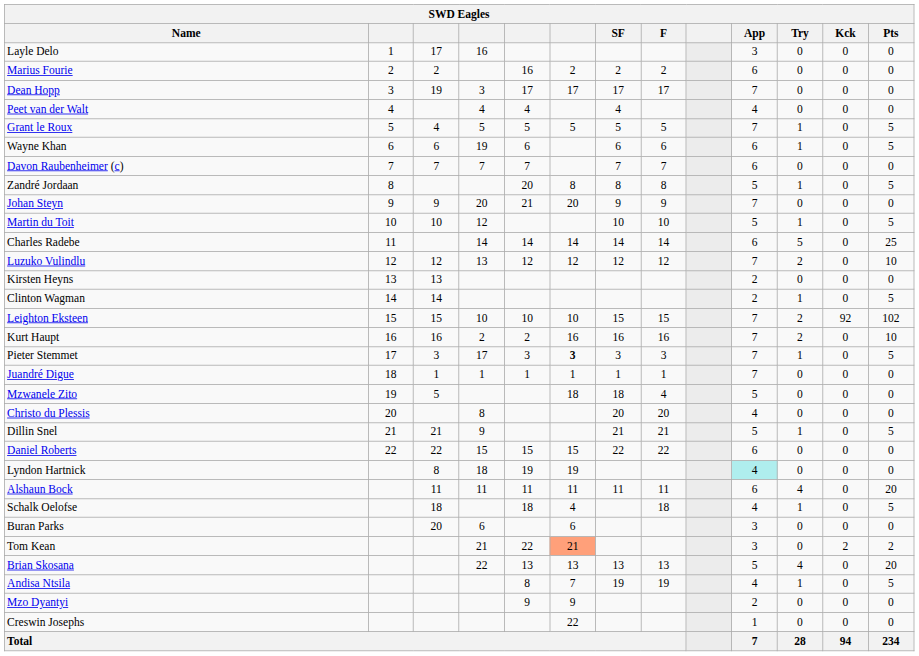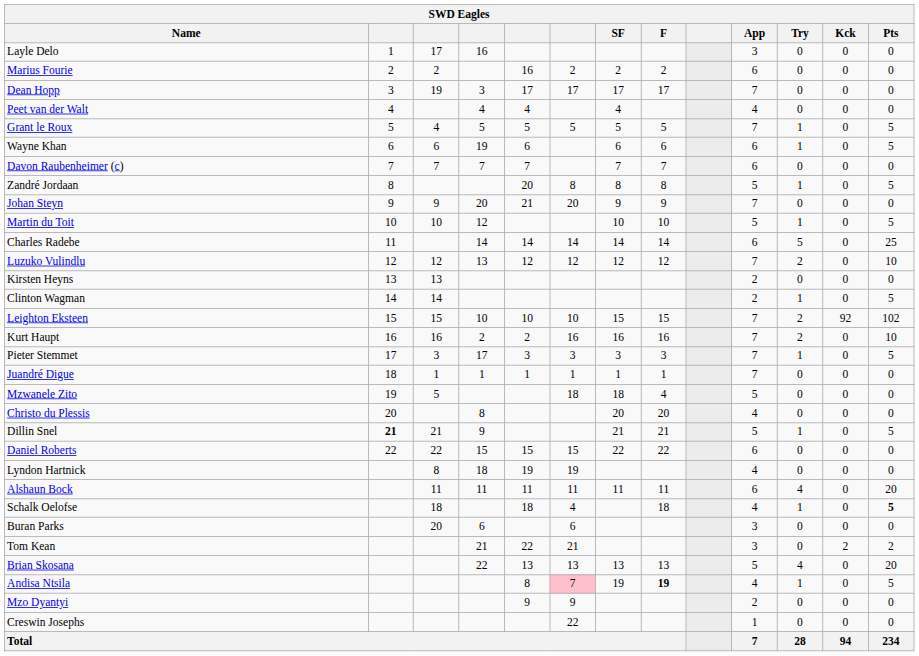(573, 356) bold -> (573, 356) normal
(391, 432) normal -> (391, 432) bold
(755, 470) paleturquoise background -> (755, 470) no background
(891, 508) normal -> (891, 508) bold
(573, 546) lightsalmon background -> (573, 546) no background
(573, 584) no background -> (573, 584) pink background
(664, 584) normal -> (664, 584) bold
